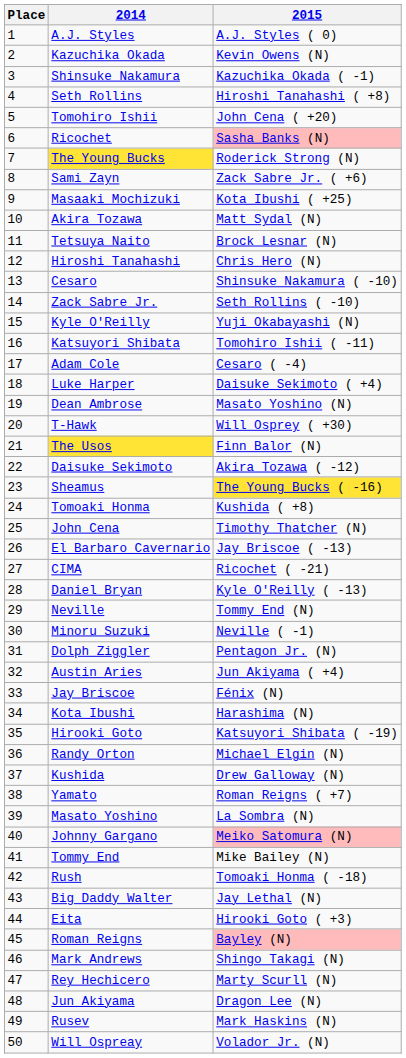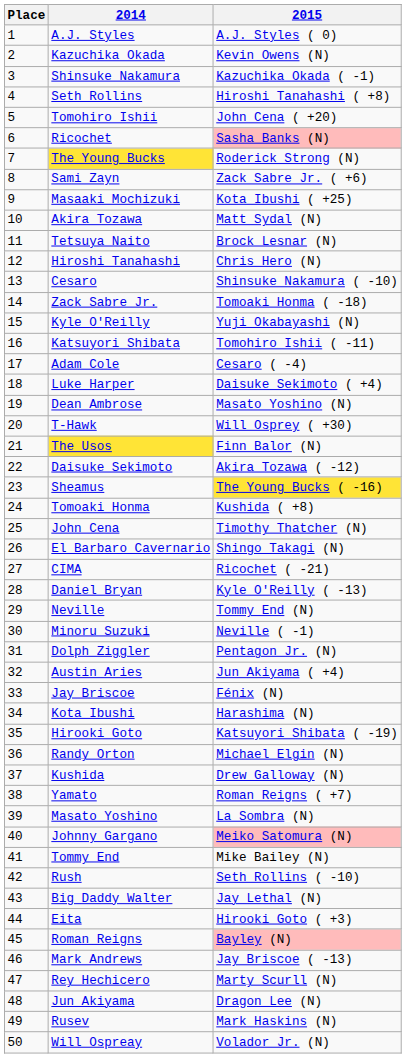(288, 302) Seth Rollins ( -10) -> (292, 302) Tomoaki Honma ( -18)
(284, 549) Jay Briscoe ( -13) -> (281, 549) Shingo Takagi (N)
(292, 878) Tomoaki Honma ( -18) -> (288, 878) Seth Rollins ( -10)
(281, 960) Shingo Takagi (N) -> (284, 960) Jay Briscoe ( -13)
